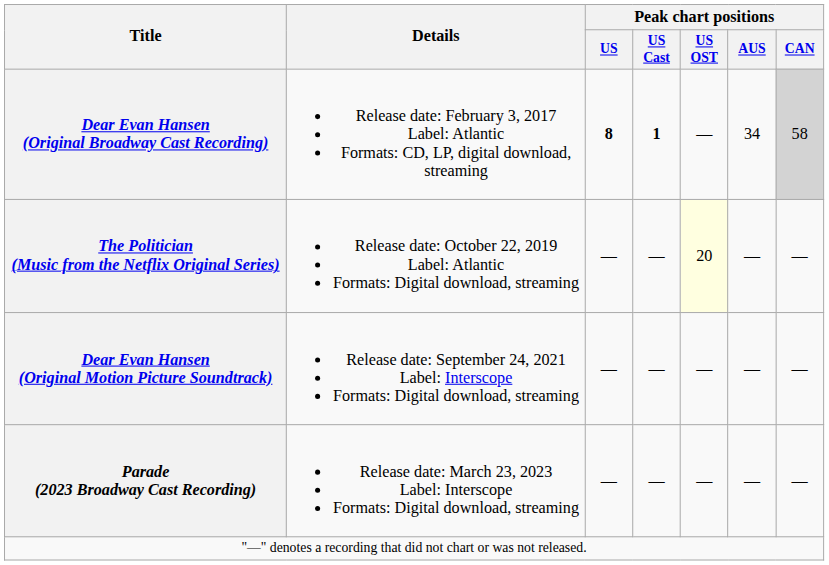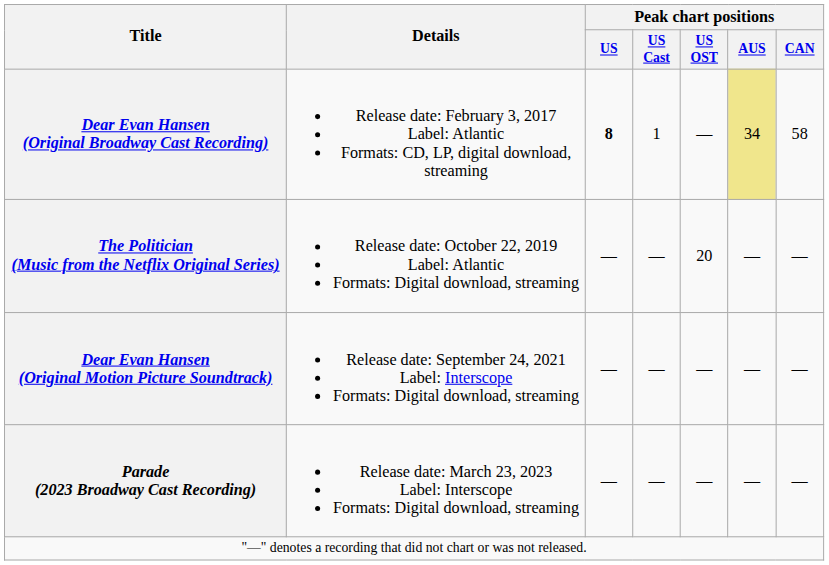(657, 134) bold -> (657, 134) normal
(752, 134) no background -> (752, 134) khaki background
(800, 134) lightgrey background -> (800, 134) no background
(704, 255) lightyellow background -> (704, 255) no background
